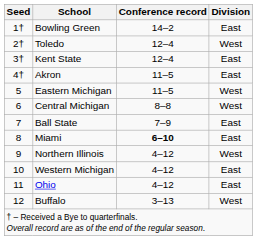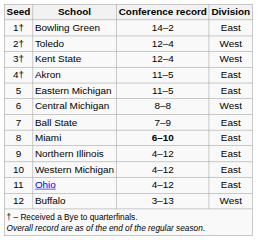(231, 59) East -> (231, 59) West
(231, 91) West -> (231, 91) East
(231, 153) West -> (231, 153) East
